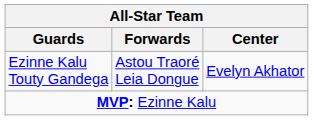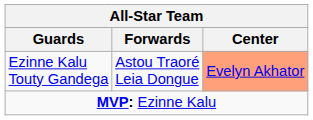(255, 71) no background -> (255, 71) lightsalmon background
